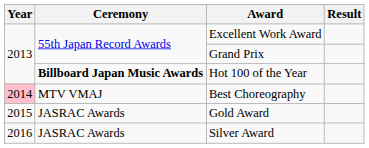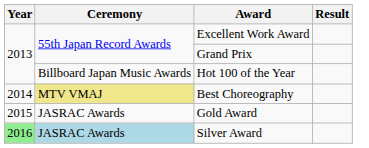(121, 73) bold -> (115, 73) normal
(20, 93) pink background -> (20, 93) no background
(70, 93) no background -> (70, 93) khaki background
(20, 133) no background -> (20, 133) lightgreen background
(81, 133) no background -> (81, 133) lightblue background
